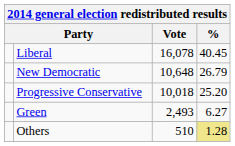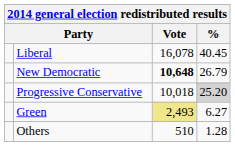(177, 72) normal -> (177, 72) bold
(213, 92) no background -> (213, 92) lightgrey background
(180, 111) no background -> (180, 111) khaki background
(216, 131) khaki background -> (216, 131) no background
